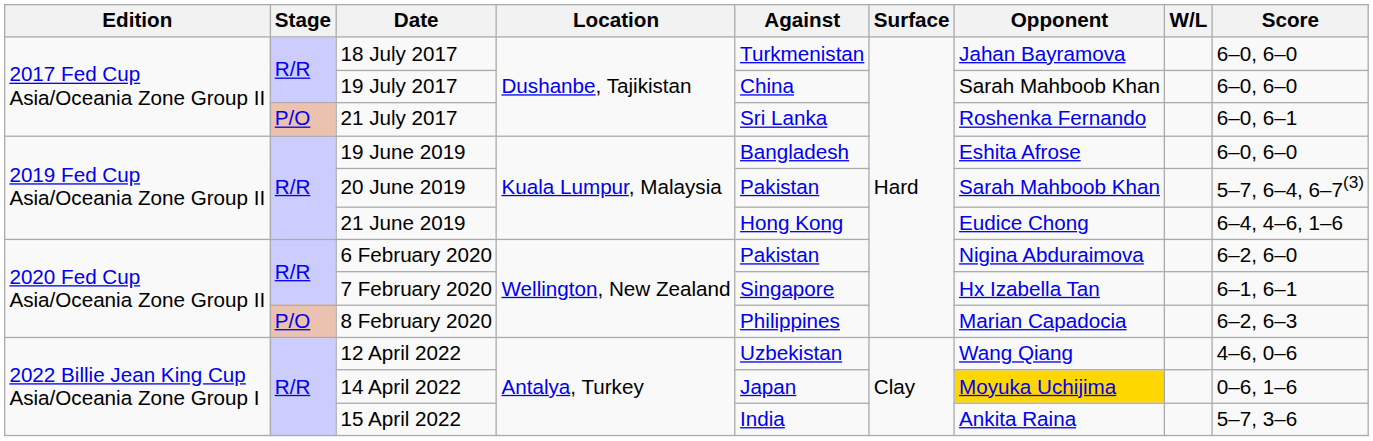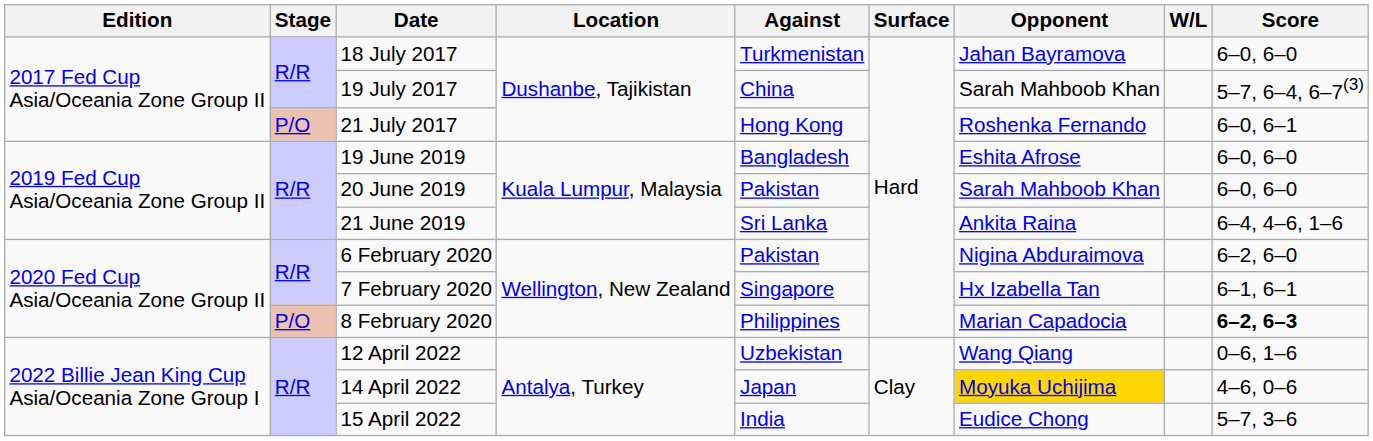(1257, 86) 6–0, 6–0 -> (1290, 89) 5–7, 6–4, 6–7(3)
(784, 119) Sri Lanka -> (792, 124) Hong Kong
(1290, 187) 5–7, 6–4, 6–7(3) -> (1257, 190) 6–0, 6–0
(792, 222) Hong Kong -> (784, 222) Sri Lanka
(1024, 222) Eudice Chong -> (1018, 222) Ankita Raina
(1257, 321) normal -> (1257, 321) bold
(1257, 353) 4–6, 0–6 -> (1257, 353) 0–6, 1–6
(1257, 386) 0–6, 1–6 -> (1257, 386) 4–6, 0–6
(1018, 419) Ankita Raina -> (1024, 419) Eudice Chong
